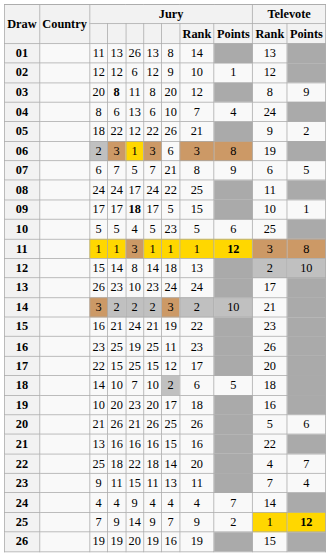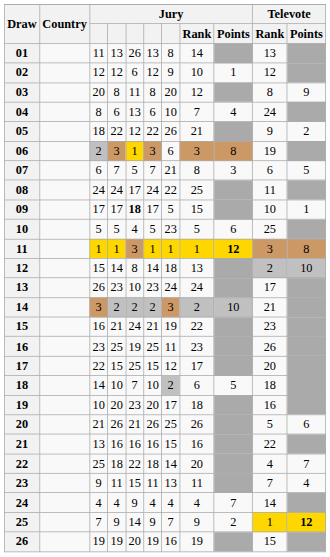(117, 92) bold -> (117, 92) normal
(233, 170) 9 -> (233, 170) 3
